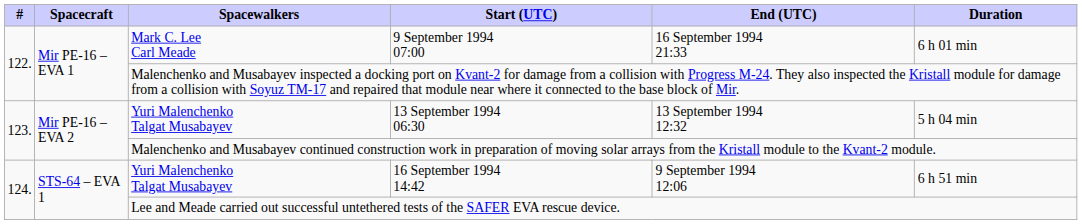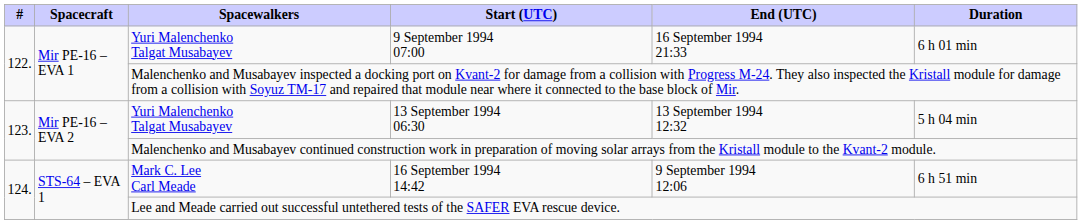(166, 44) Mark C. Lee Carl Meade -> (182, 44) Yuri Malenchenko Talgat Musabayev
(182, 178) Yuri Malenchenko Talgat Musabayev -> (166, 178) Mark C. Lee Carl Meade
